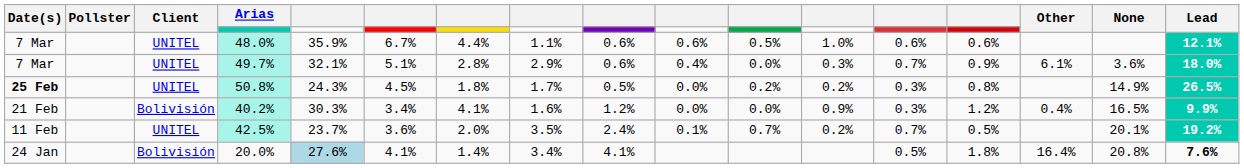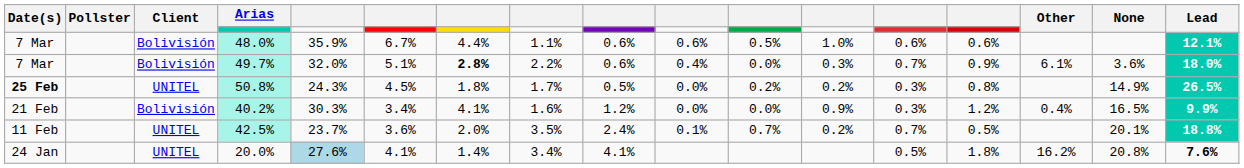(176, 43) UNITEL -> (176, 43) Bolivisión
(176, 65) UNITEL -> (176, 65) Bolivisión
(327, 65) 32.1% -> (327, 65) 32.0%
(473, 65) normal -> (473, 65) bold
(546, 65) 2.9% -> (546, 65) 2.2%
(1202, 131) 19.2% -> (1202, 131) 18.8%
(176, 152) Bolivisión -> (176, 152) UNITEL
(1056, 152) 16.4% -> (1056, 152) 16.2%
